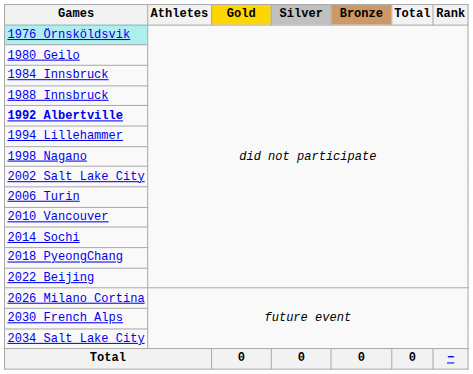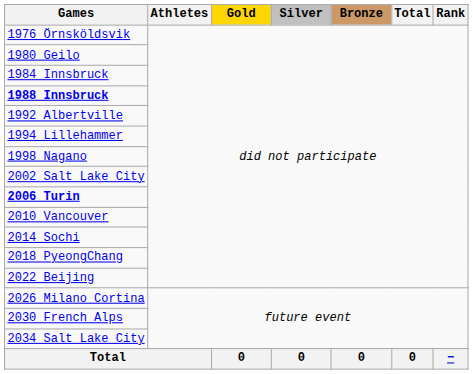(69, 35) paleturquoise background -> (69, 35) no background
(58, 95) normal -> (58, 95) bold
(65, 116) bold -> (65, 116) normal
(44, 197) normal -> (44, 197) bold
